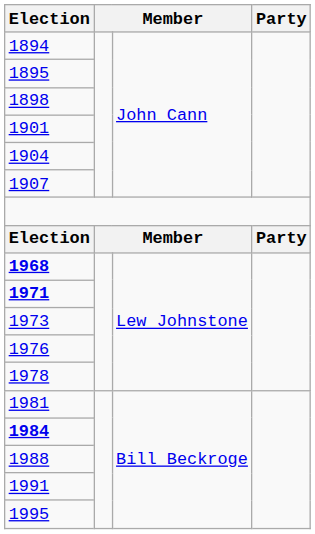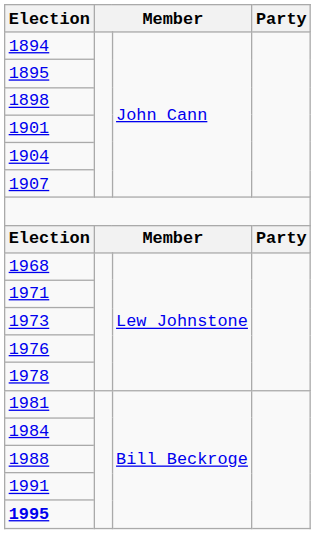(29, 266) bold -> (29, 266) normal
(29, 294) bold -> (29, 294) normal
(29, 432) bold -> (29, 432) normal
(29, 514) normal -> (29, 514) bold
